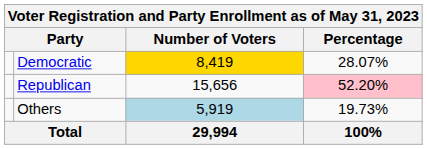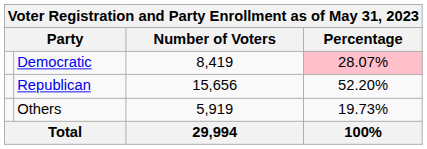(215, 62) gold background -> (215, 62) no background
(363, 62) no background -> (363, 62) pink background
(363, 86) pink background -> (363, 86) no background
(215, 109) lightblue background -> (215, 109) no background
